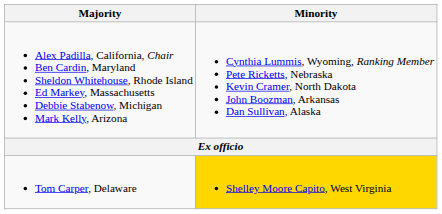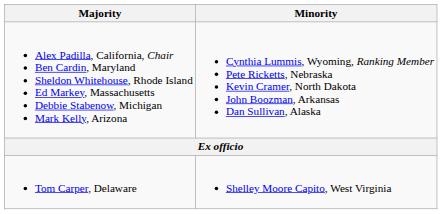(316, 188) gold background -> (316, 188) no background
